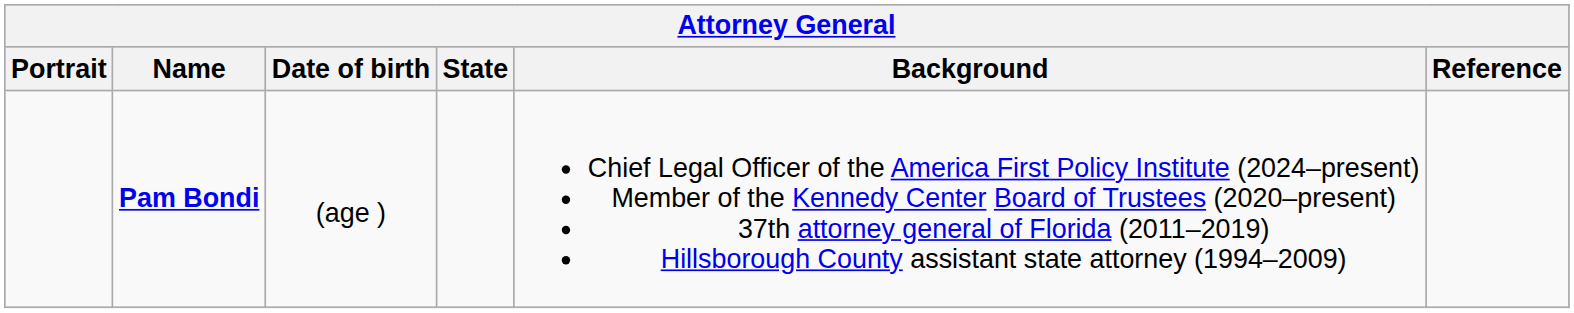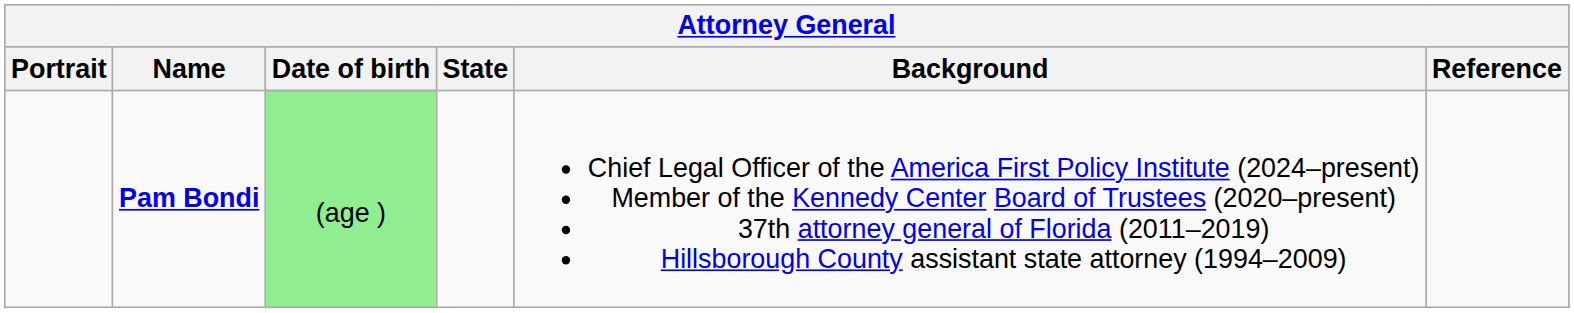(351, 213) no background -> (351, 213) lightgreen background
